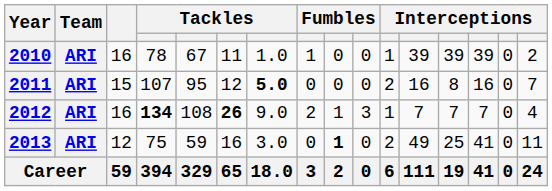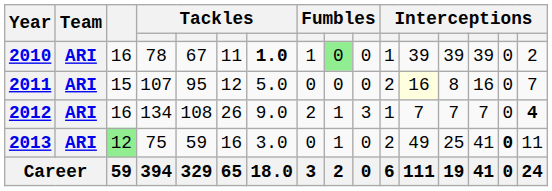(272, 56) normal -> (272, 56) bold
(338, 56) no background -> (338, 56) lightgreen background
(272, 85) bold -> (272, 85) normal
(419, 85) no background -> (419, 85) lightyellow background
(156, 114) bold -> (156, 114) normal
(231, 114) bold -> (231, 114) normal
(532, 114) normal -> (532, 114) bold
(121, 143) no background -> (121, 143) lightgreen background
(338, 143) bold -> (338, 143) normal
(508, 143) normal -> (508, 143) bold
